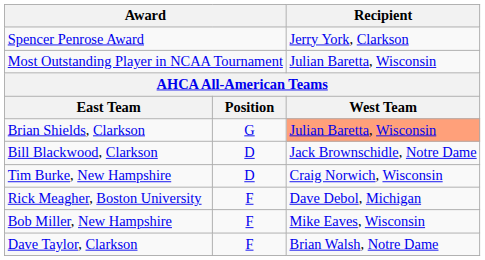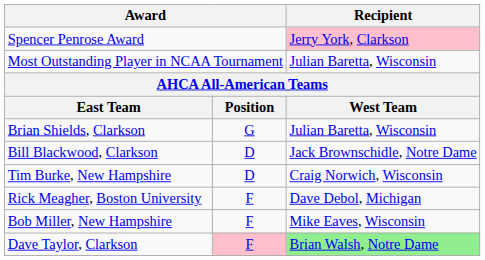(349, 38) no background -> (349, 38) pink background
(363, 130) lightsalmon background -> (363, 130) no background
(249, 244) no background -> (249, 244) pink background
(364, 244) no background -> (364, 244) lightgreen background
